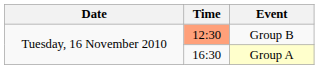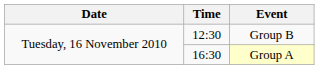(207, 34) lightsalmon background -> (207, 34) no background
